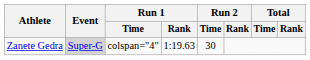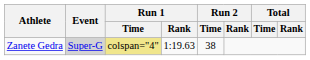(133, 46) no background -> (133, 46) khaki background
(210, 46) 30 -> (210, 46) 38
